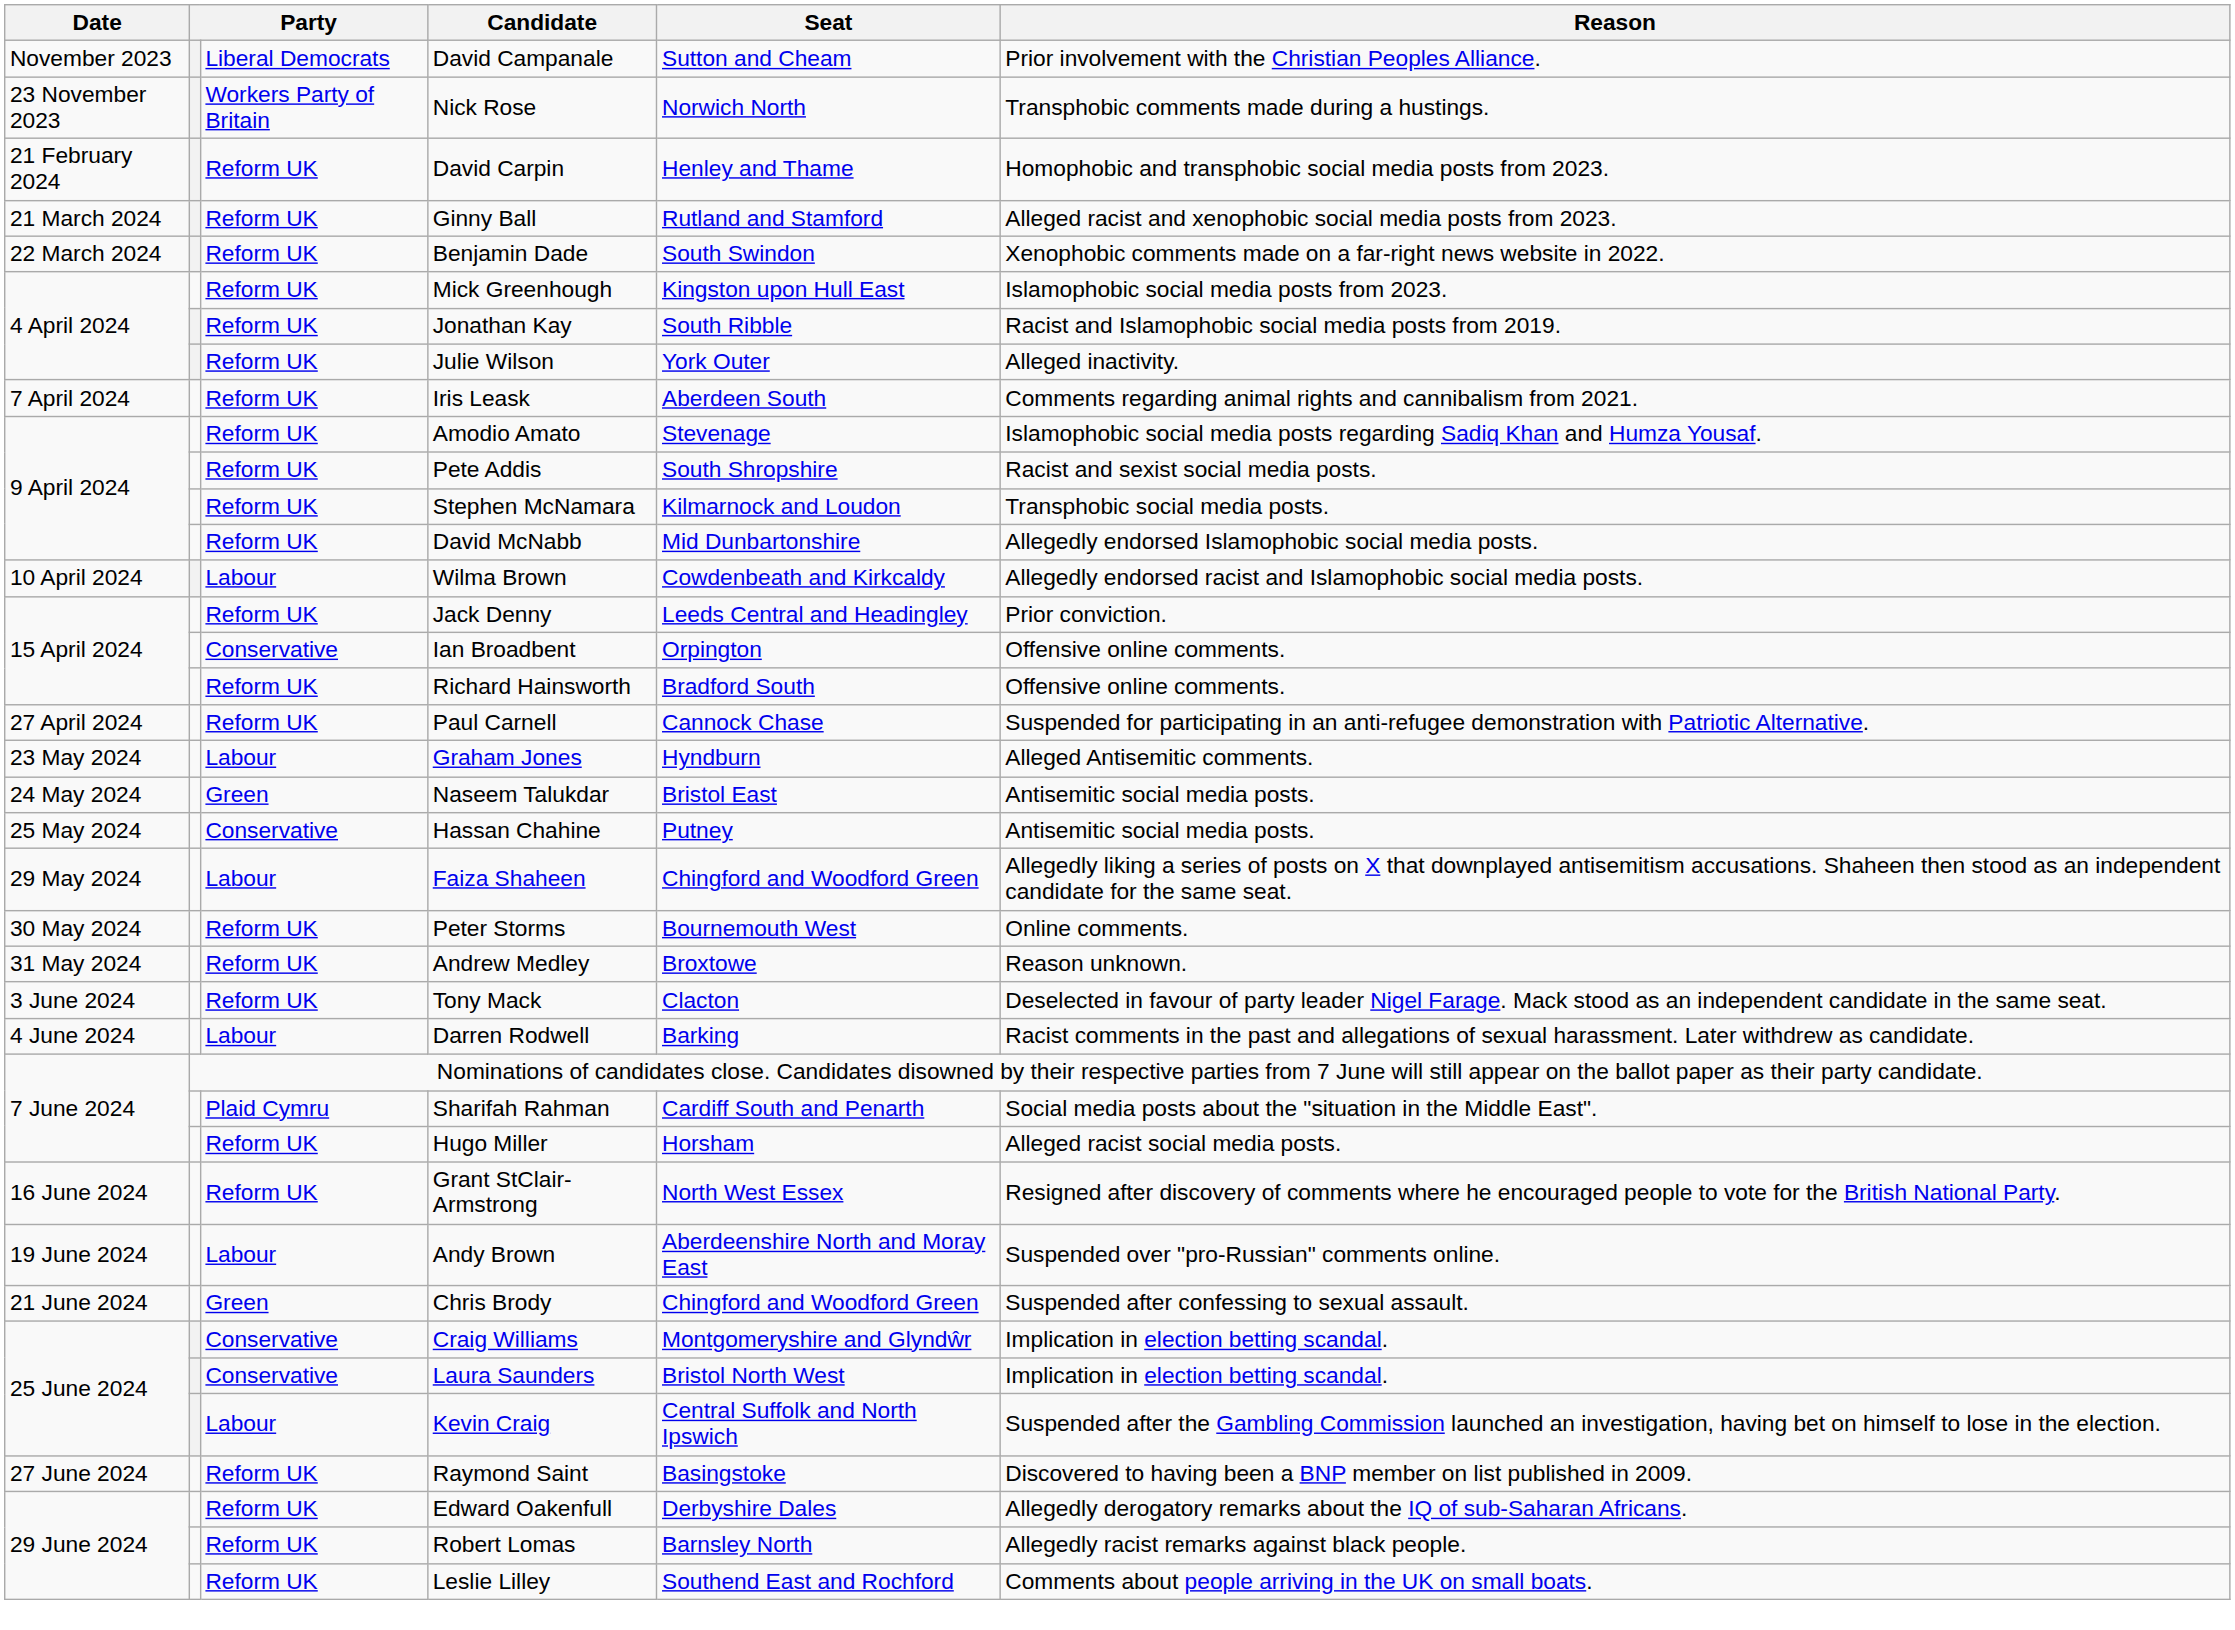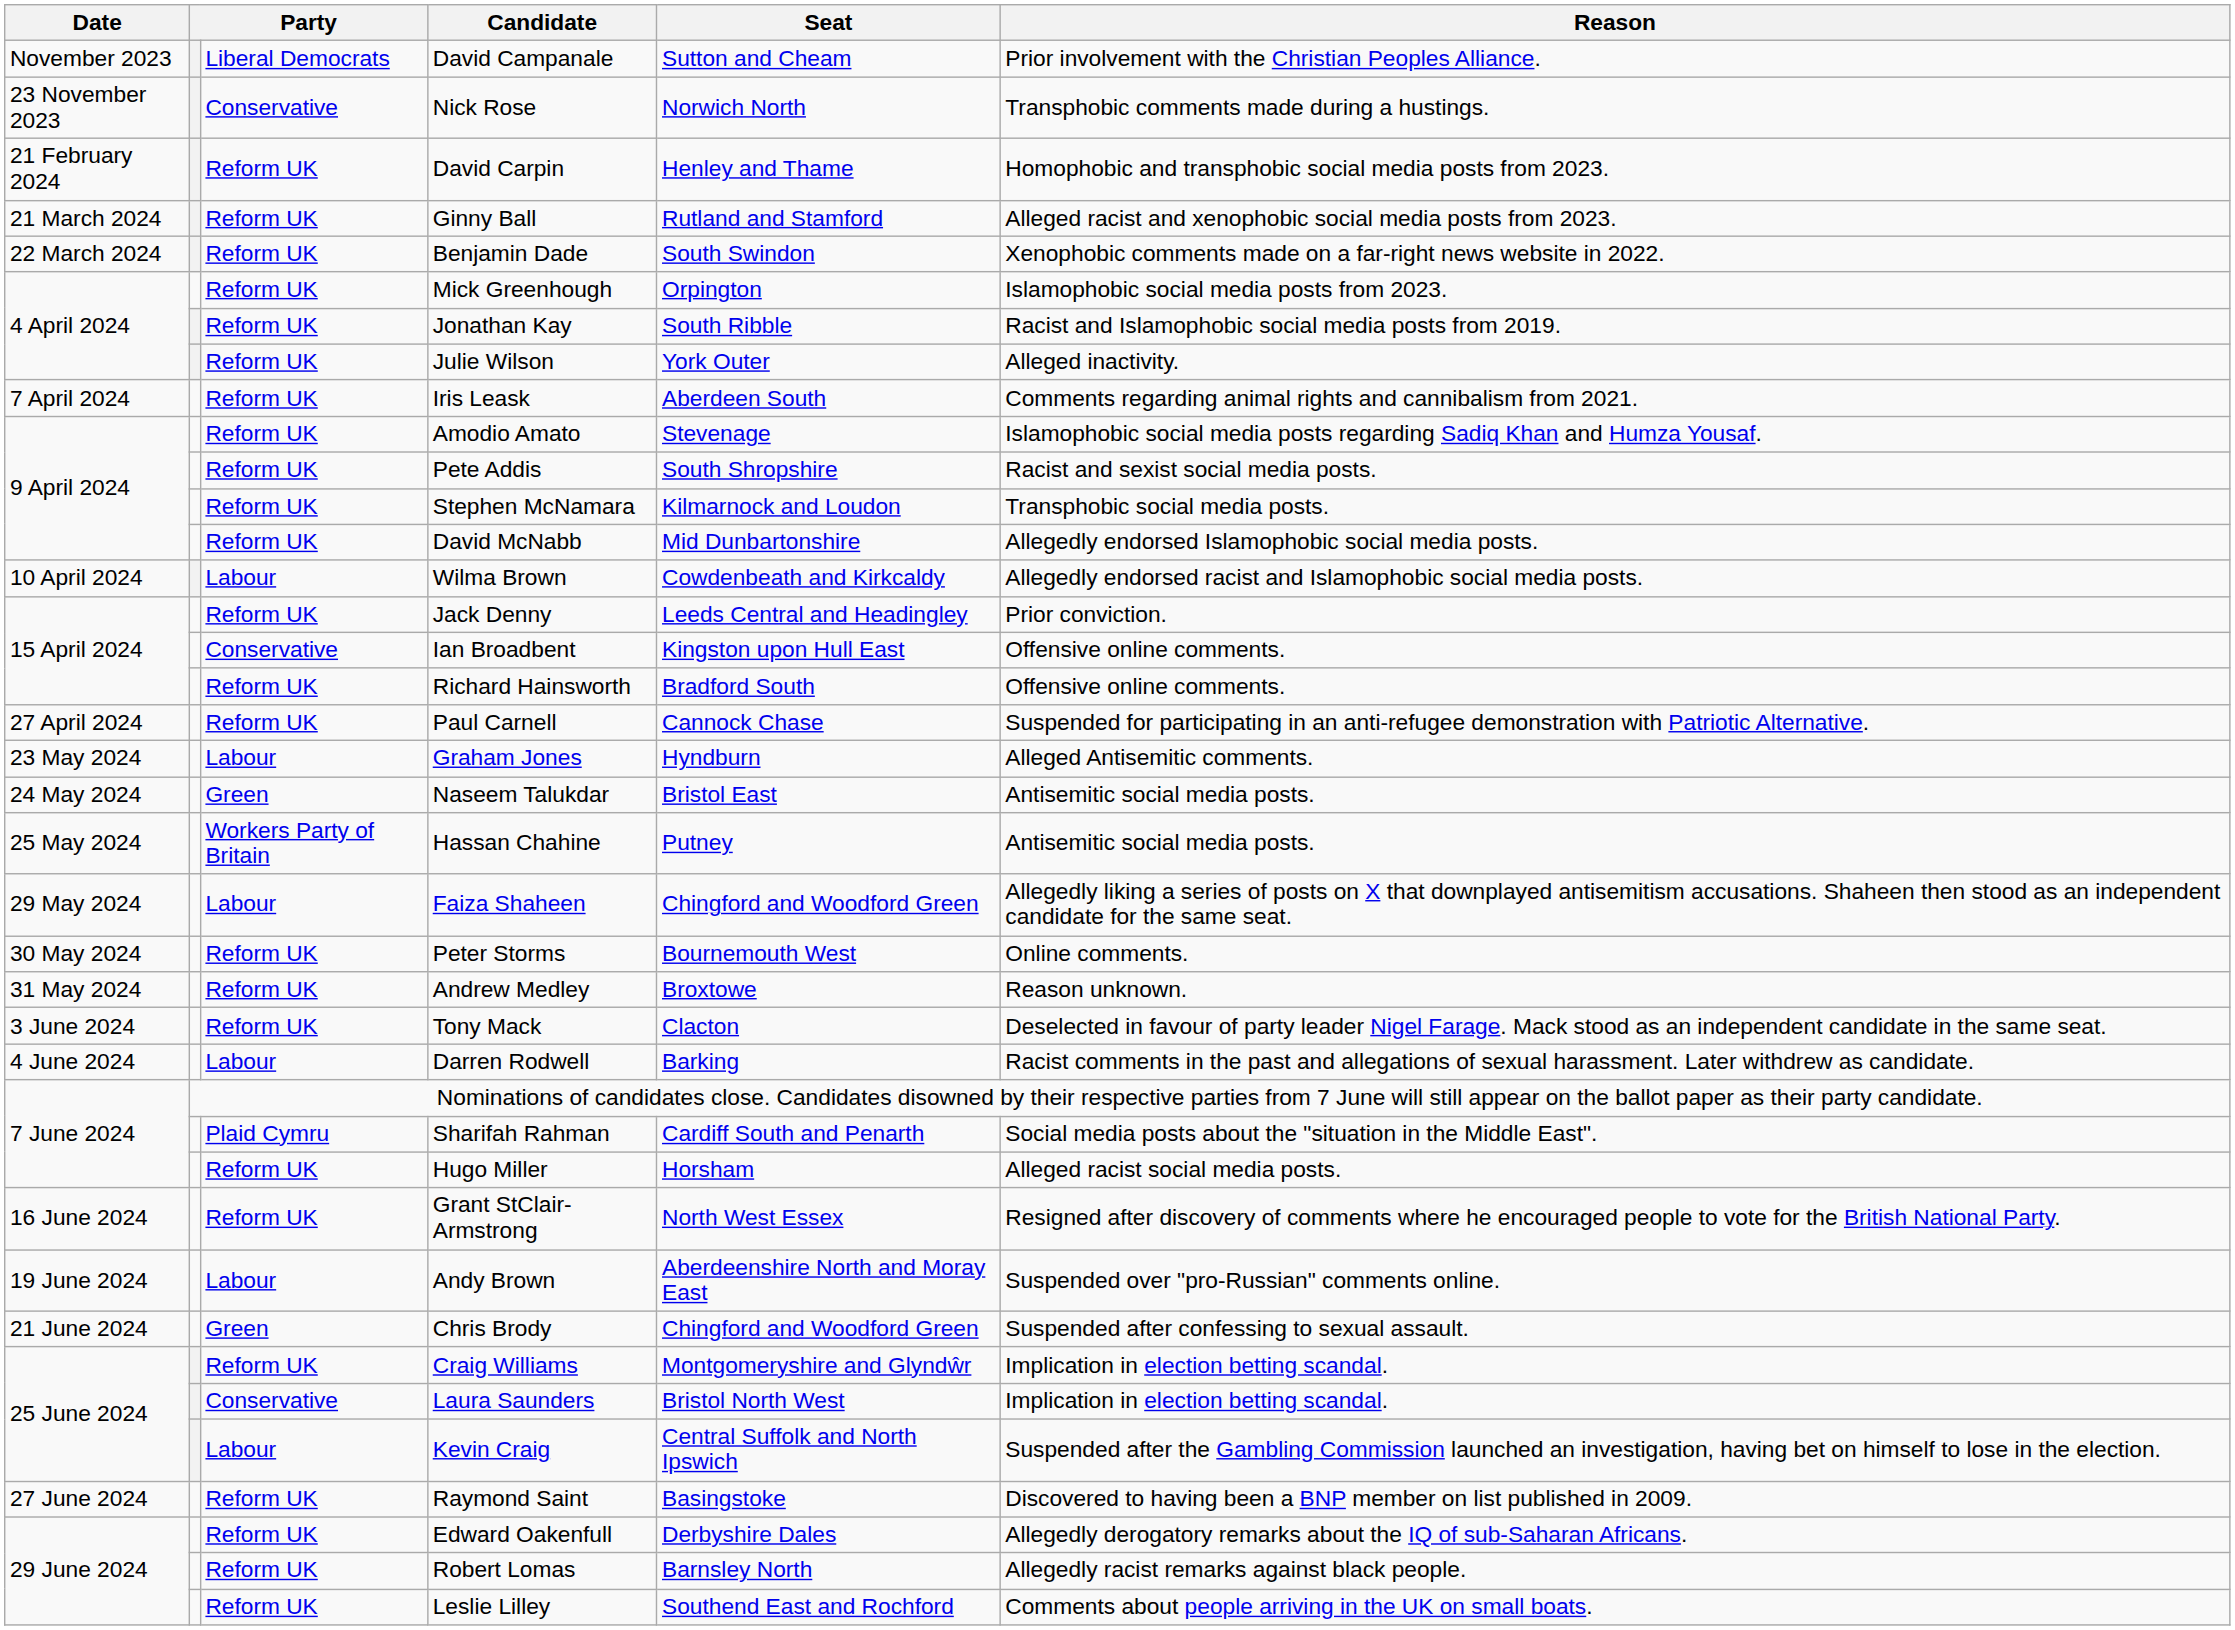(290, 107) Workers Party of Britain -> (272, 107) Conservative
(783, 289) Kingston upon Hull East -> (712, 289) Orpington
(712, 650) Orpington -> (783, 650) Kingston upon Hull East
(272, 830) Conservative -> (290, 843) Workers Party of Britain
(272, 1339) Conservative -> (262, 1364) Reform UK
